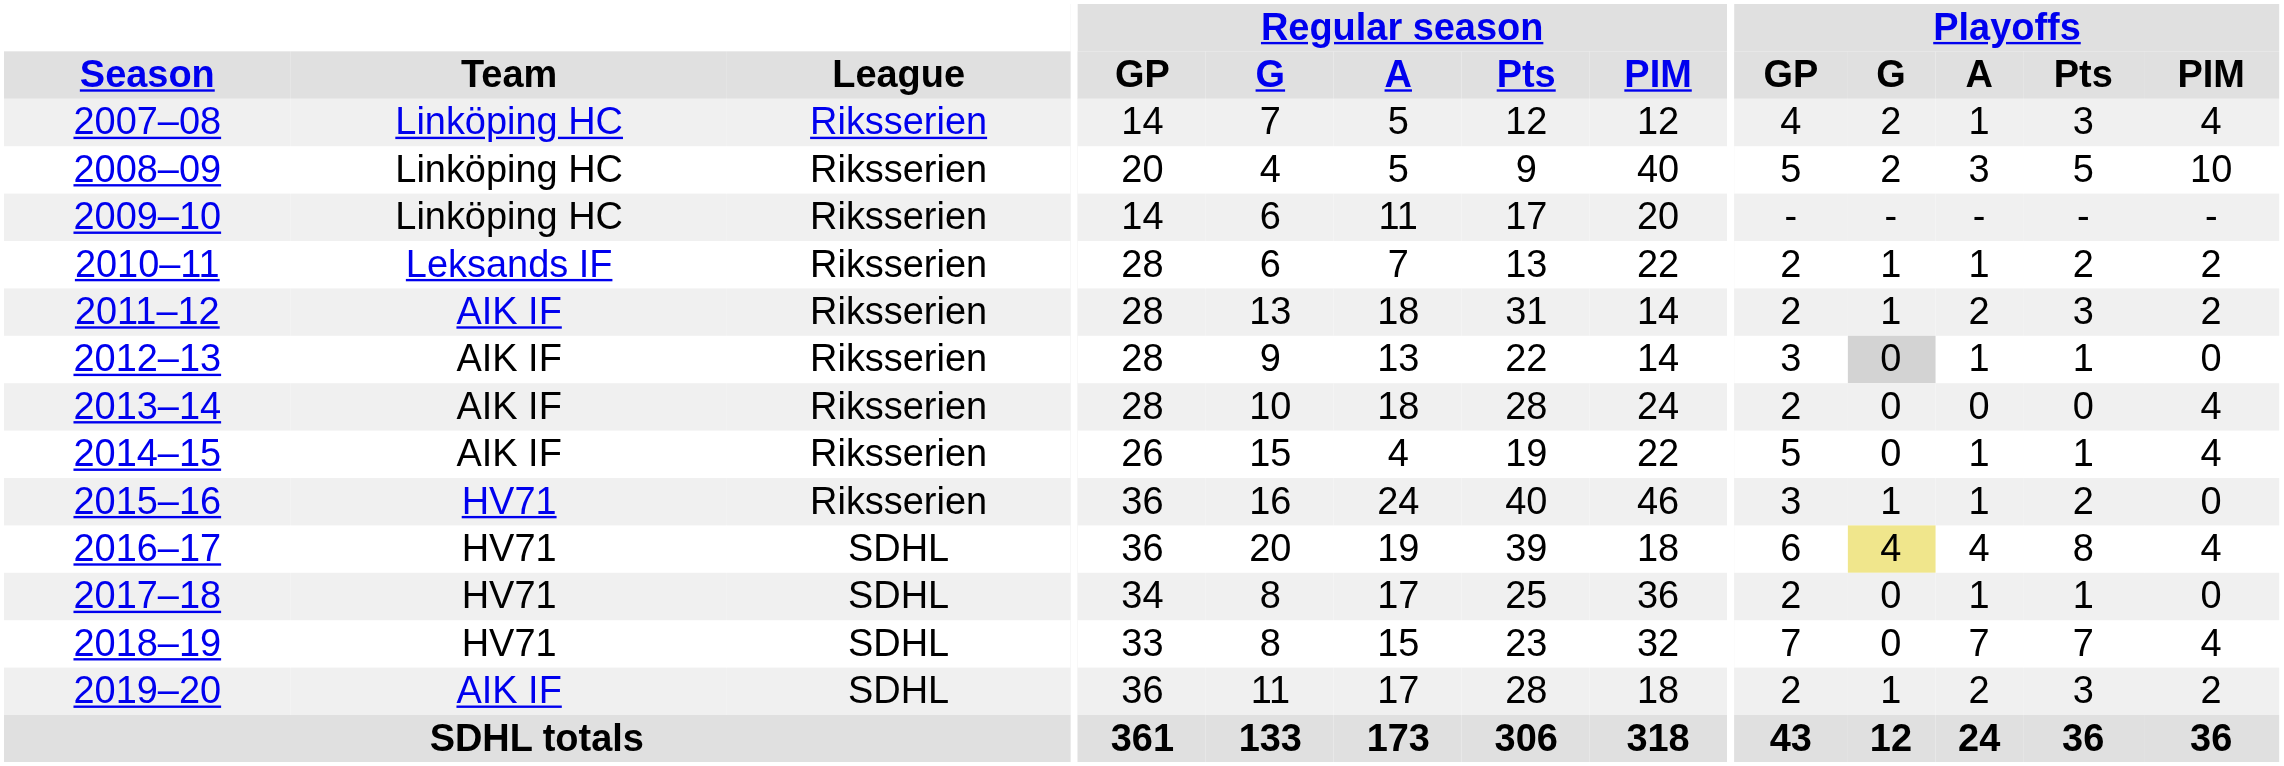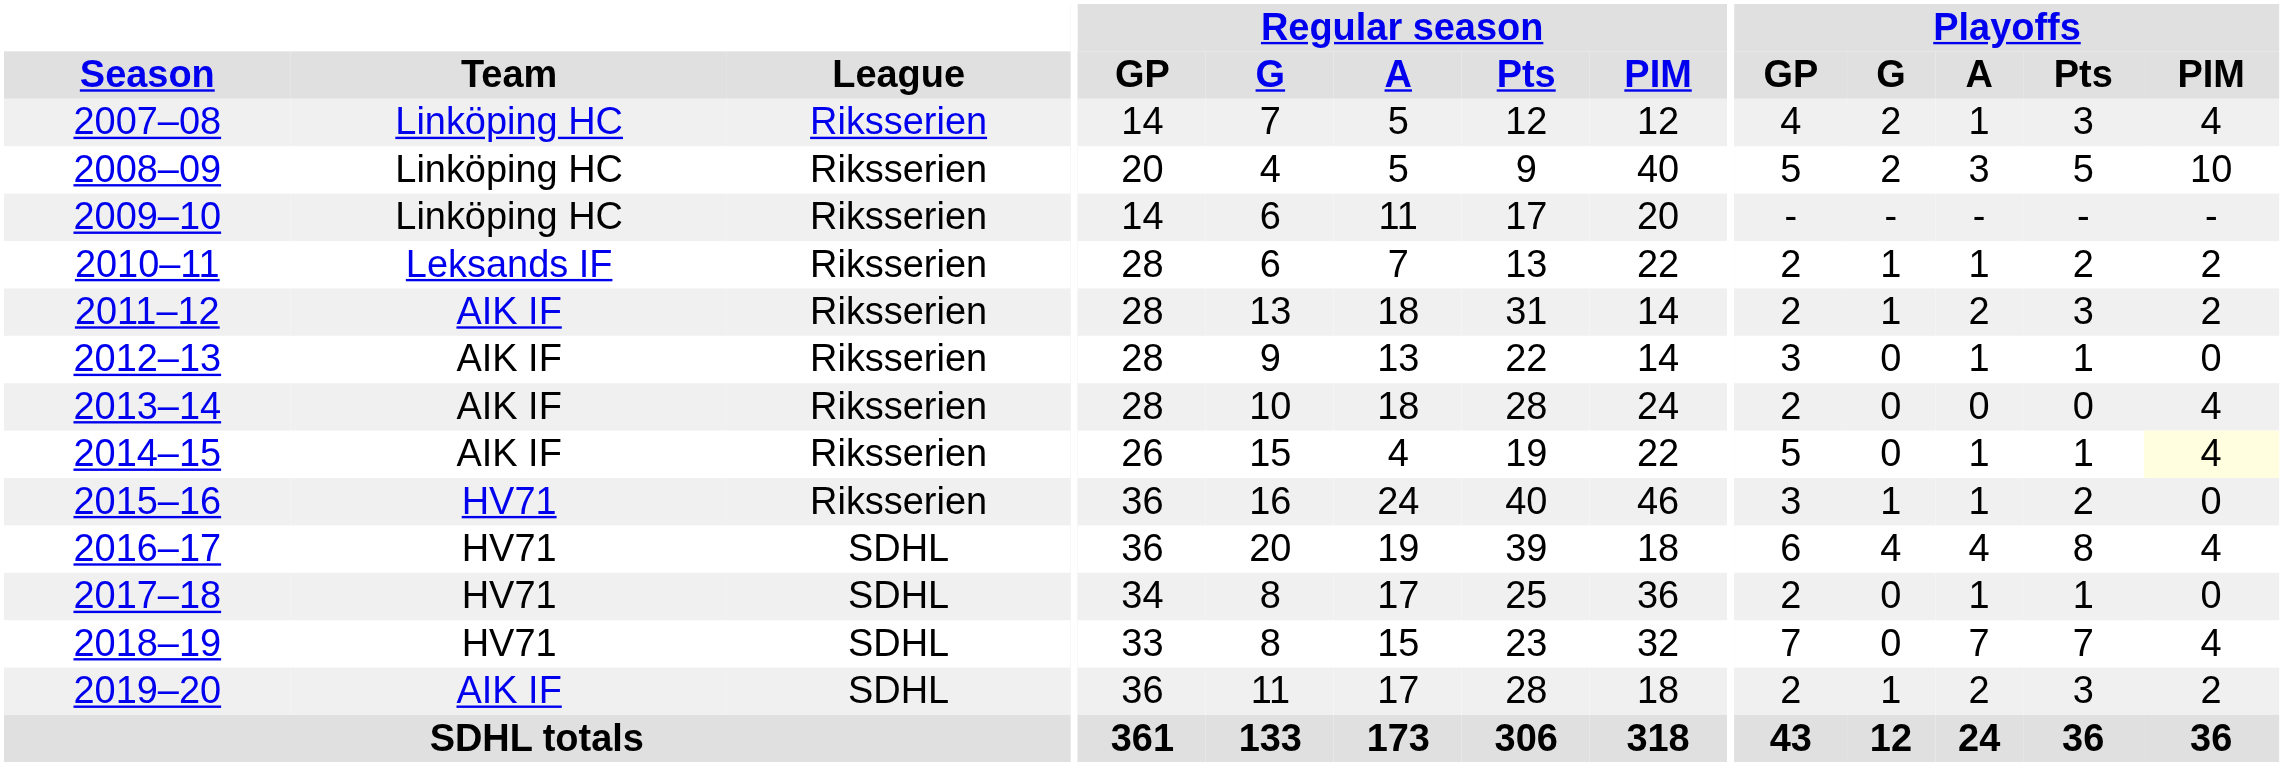(1891, 358) lightgrey background -> (1891, 358) no background
(2211, 453) no background -> (2211, 453) lightyellow background
(1891, 548) khaki background -> (1891, 548) no background
